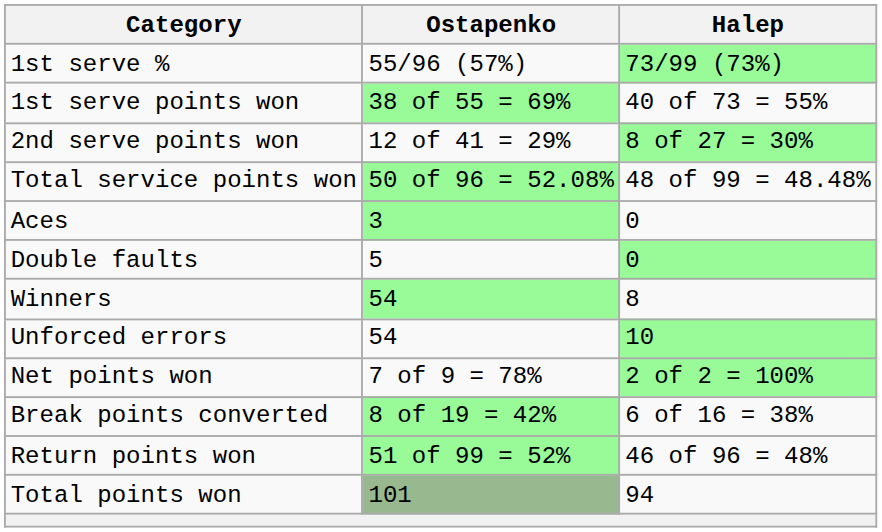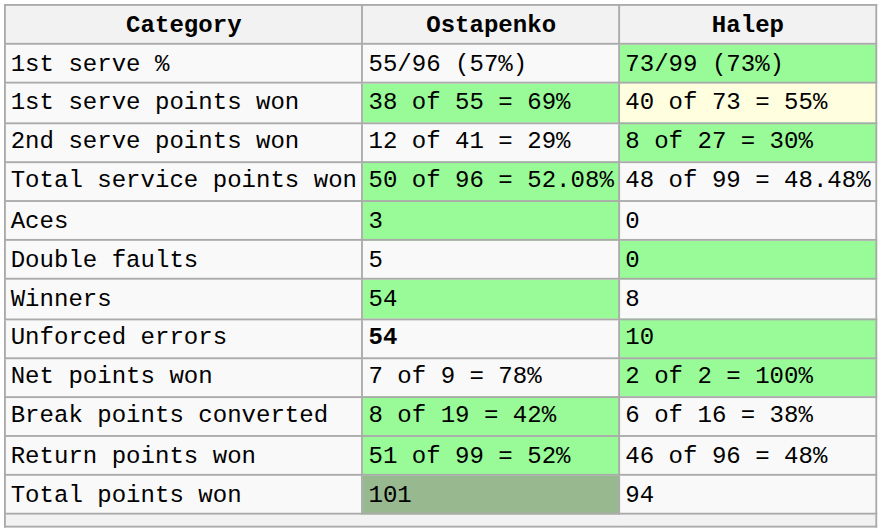(726, 103) no background -> (726, 103) lightyellow background
(383, 338) normal -> (383, 338) bold
